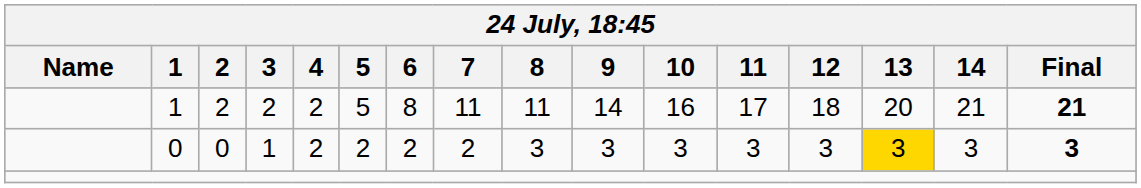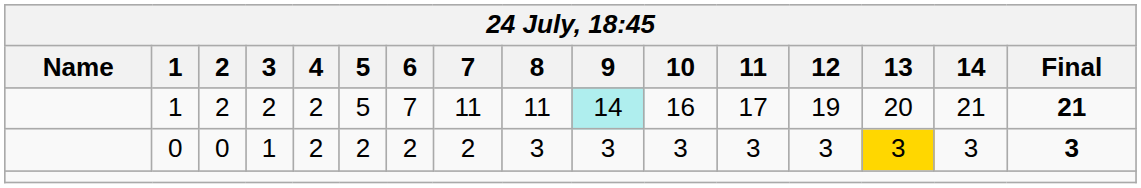(410, 107) 8 -> (410, 107) 7
(608, 107) no background -> (608, 107) paleturquoise background
(826, 107) 18 -> (826, 107) 19
